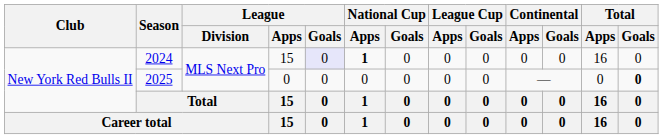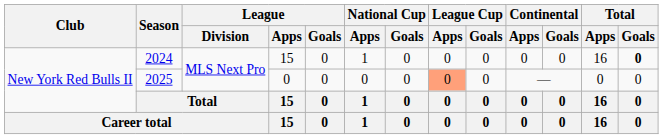(325, 58) lavender background -> (325, 58) no background
(365, 58) bold -> (365, 58) normal
(638, 58) normal -> (638, 58) bold
(447, 79) no background -> (447, 79) lightsalmon background
(638, 79) bold -> (638, 79) normal
